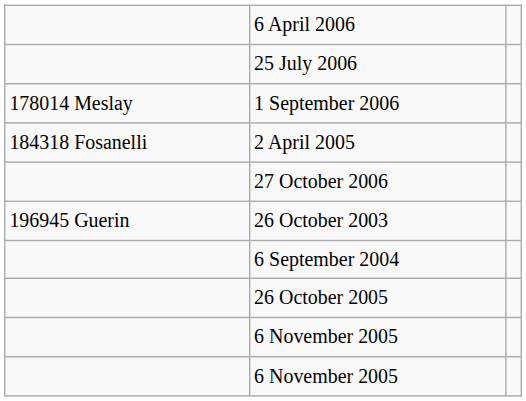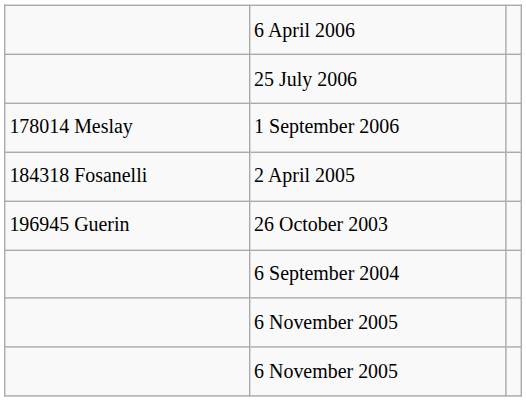- row: (127, 181)
- row: (127, 298)
